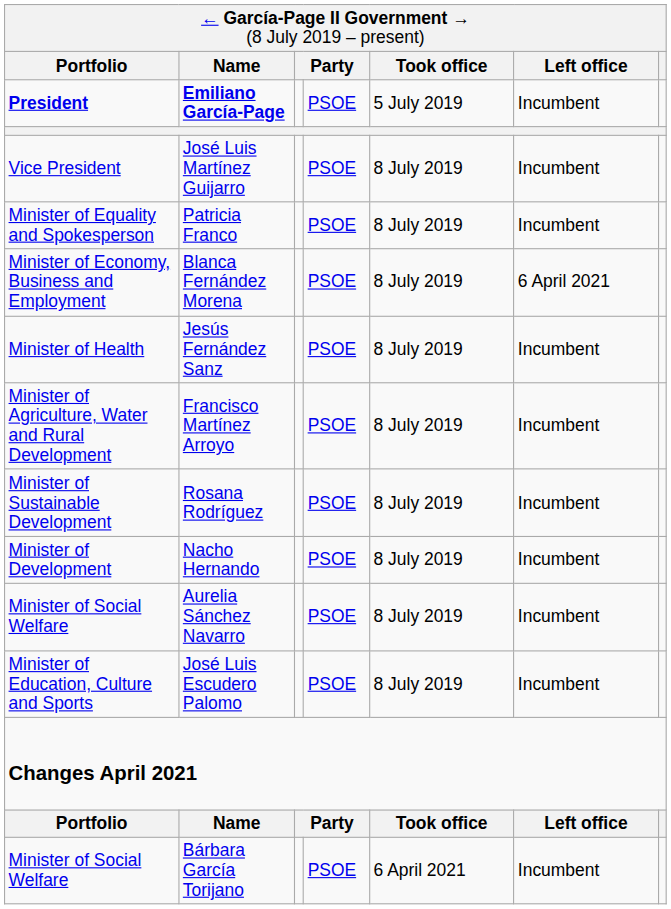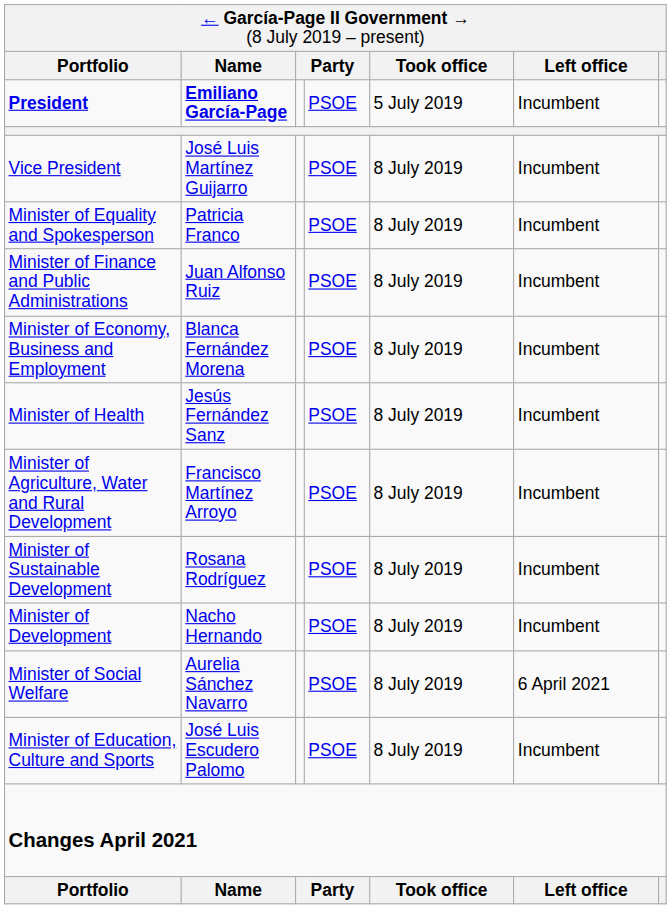+ row: (235, 282)
(564, 282) 6 April 2021 -> (559, 349) Incumbent
(559, 616) Incumbent -> (564, 683) 6 April 2021
- row: (214, 870)
